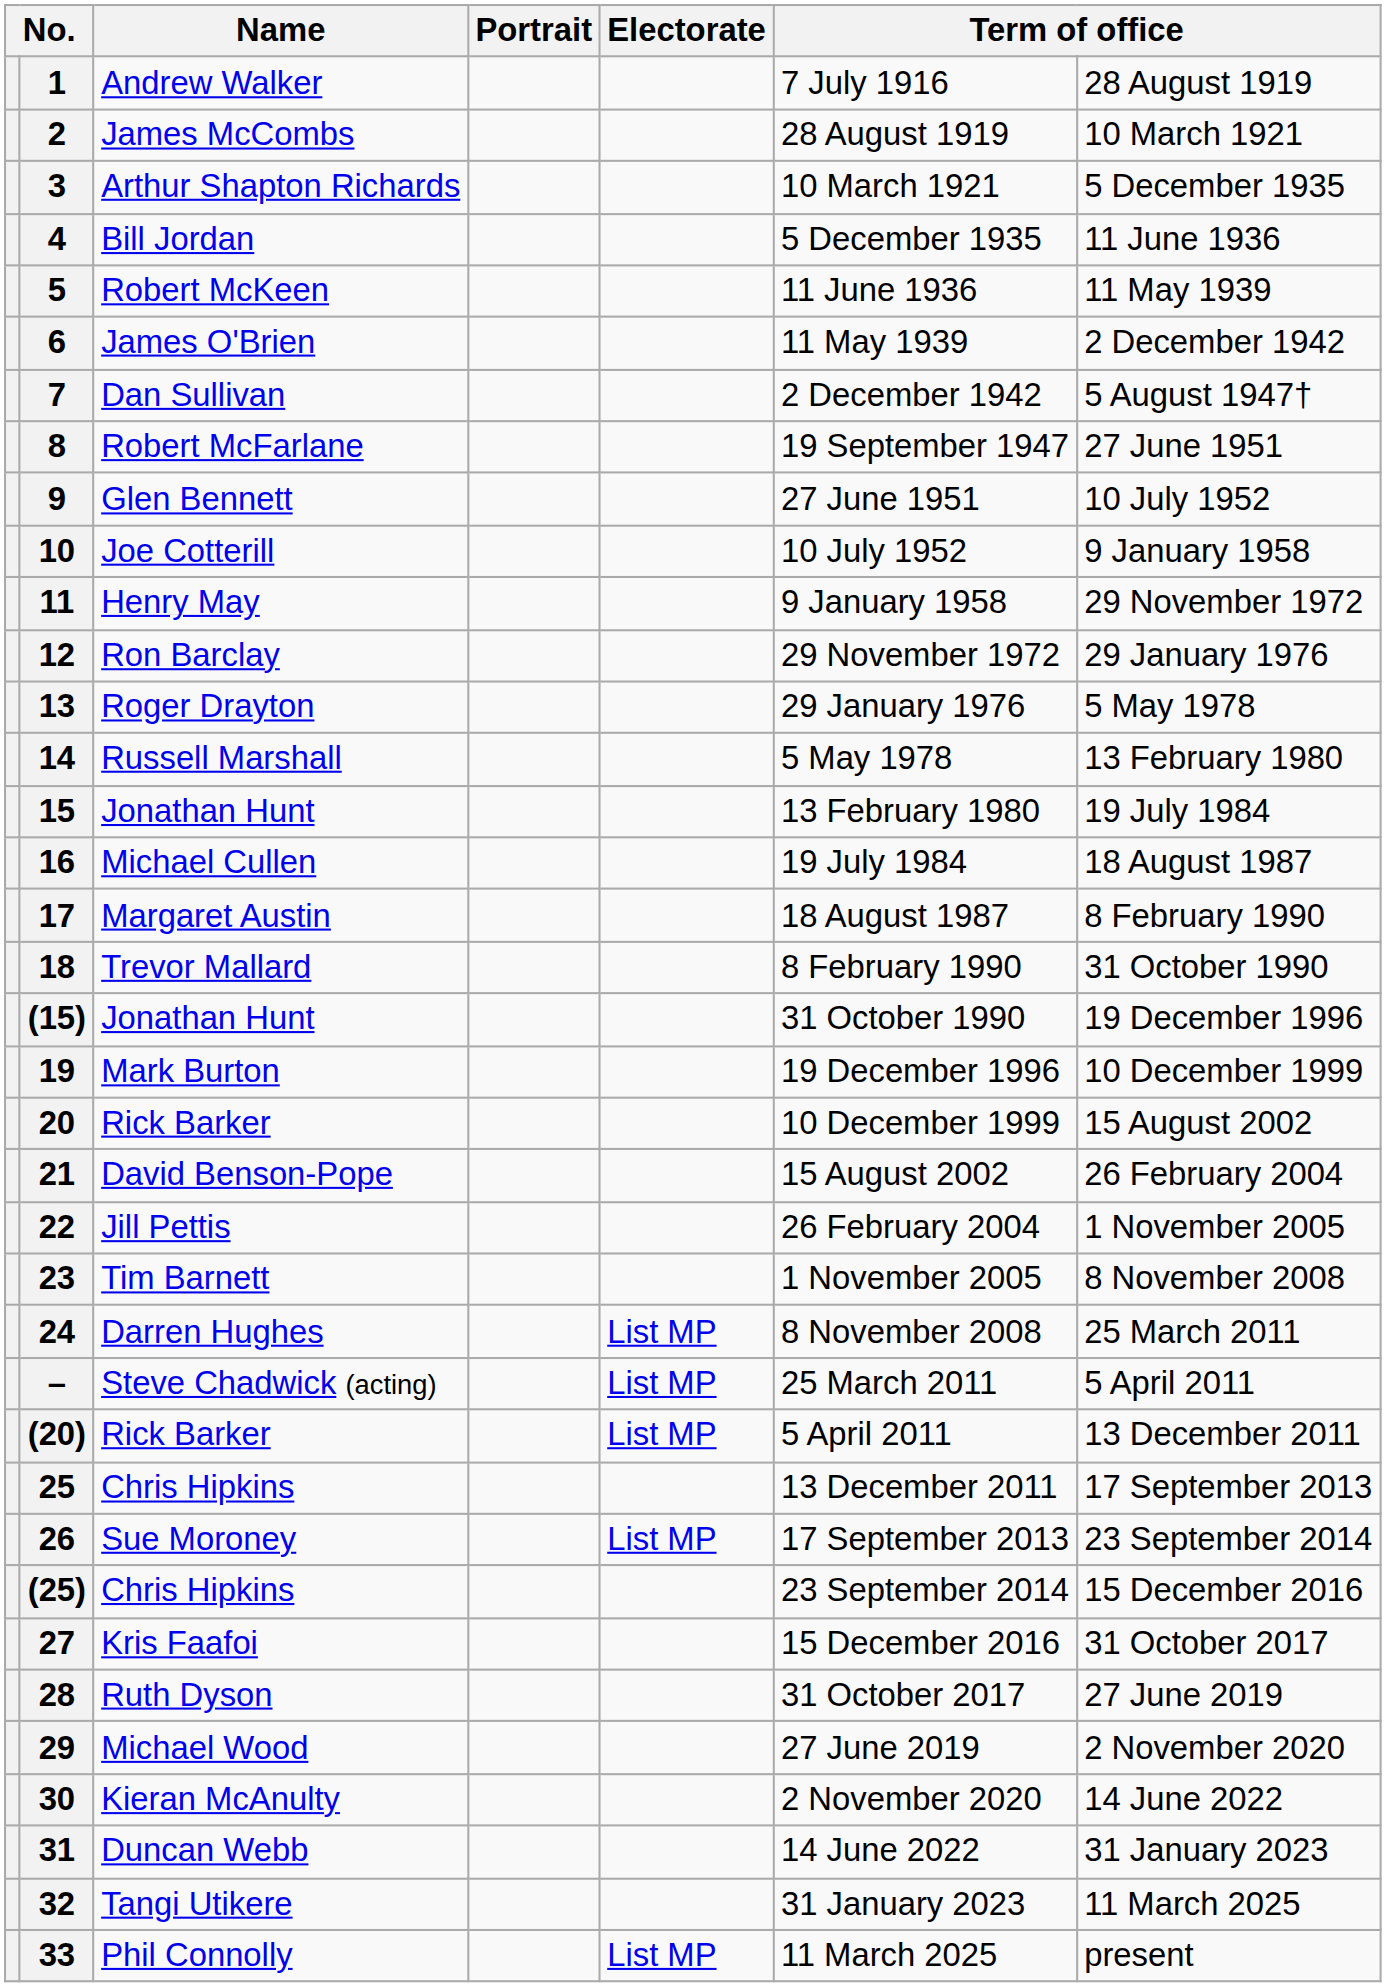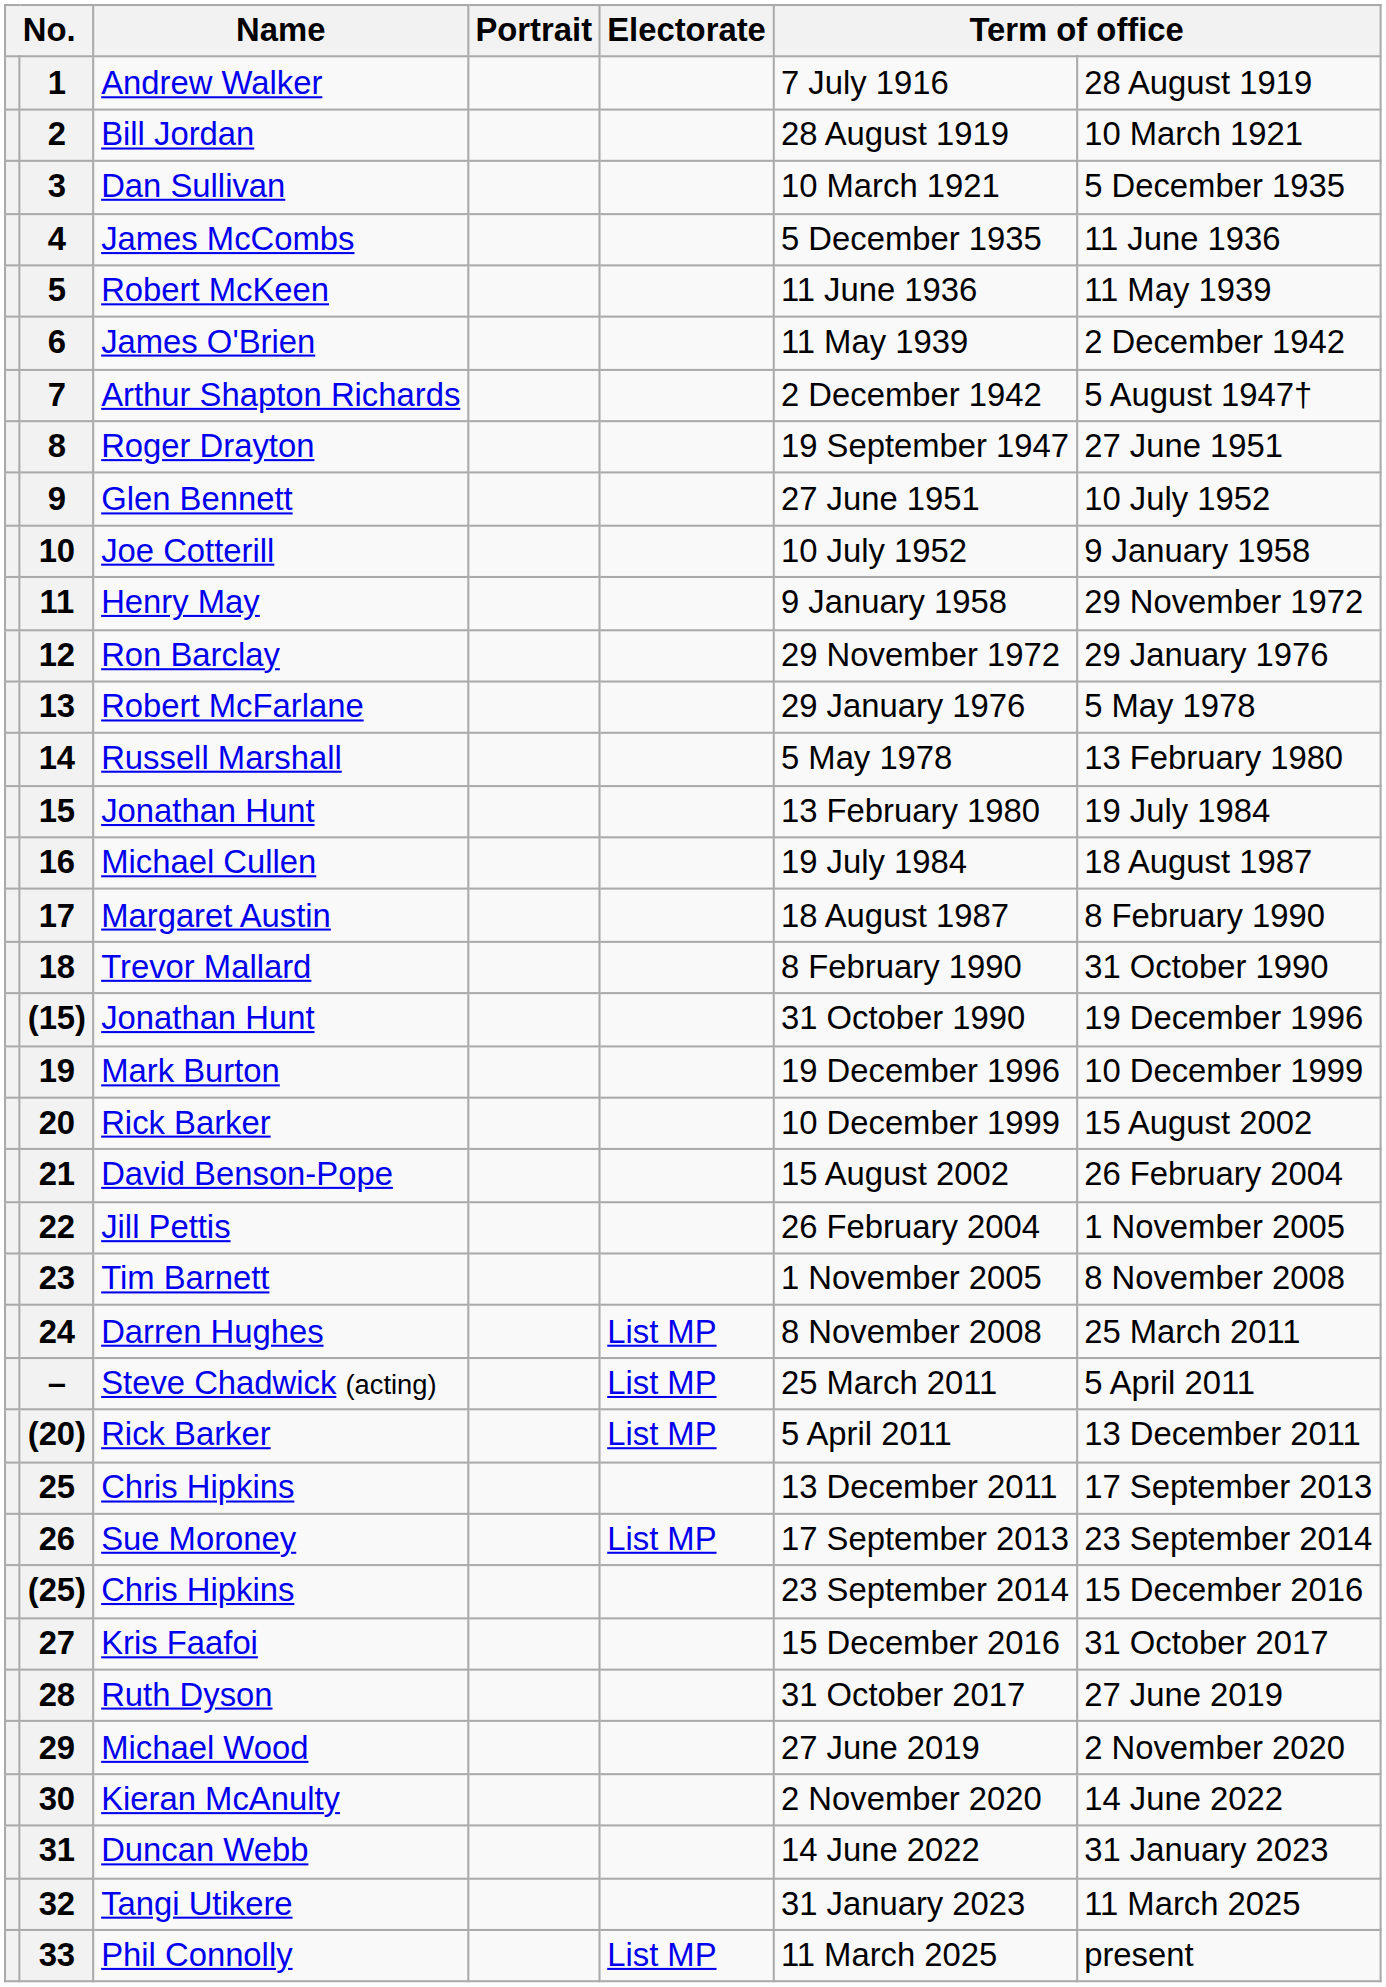(228, 134) James McCombs -> (178, 134) Bill Jordan
(281, 186) Arthur Shapton Richards -> (193, 186) Dan Sullivan
(178, 238) Bill Jordan -> (228, 238) James McCombs
(193, 394) Dan Sullivan -> (281, 394) Arthur Shapton Richards
(232, 446) Robert McFarlane -> (208, 446) Roger Drayton
(208, 706) Roger Drayton -> (232, 706) Robert McFarlane
